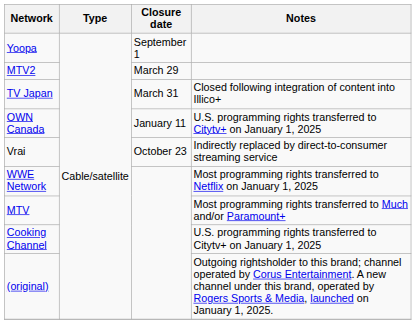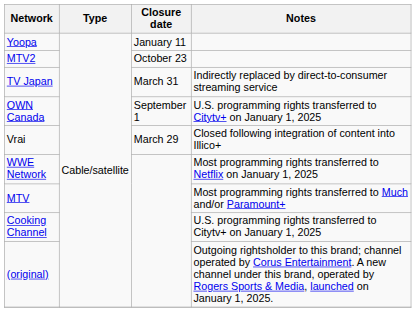(160, 48) September 1 -> (160, 42) January 11
(156, 71) March 29 -> (160, 59) October 23
(294, 94) Closed following integration of content into Illico+ -> (290, 82) Indirectly replaced by direct-to-consumer streaming service
(160, 123) January 11 -> (160, 111) September 1
(160, 152) October 23 -> (156, 140) March 29
(290, 152) Indirectly replaced by direct-to-consumer streaming service -> (294, 140) Closed following integration of content into Illico+
